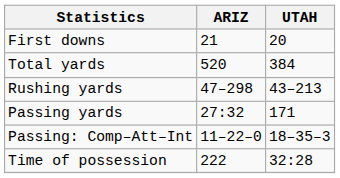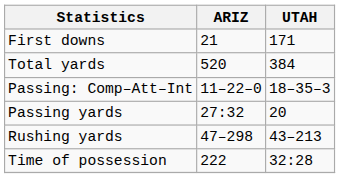(278, 41) 20 -> (282, 41) 171
rows swapped: (65, 89) <-> (101, 137)
(282, 113) 171 -> (278, 113) 20
